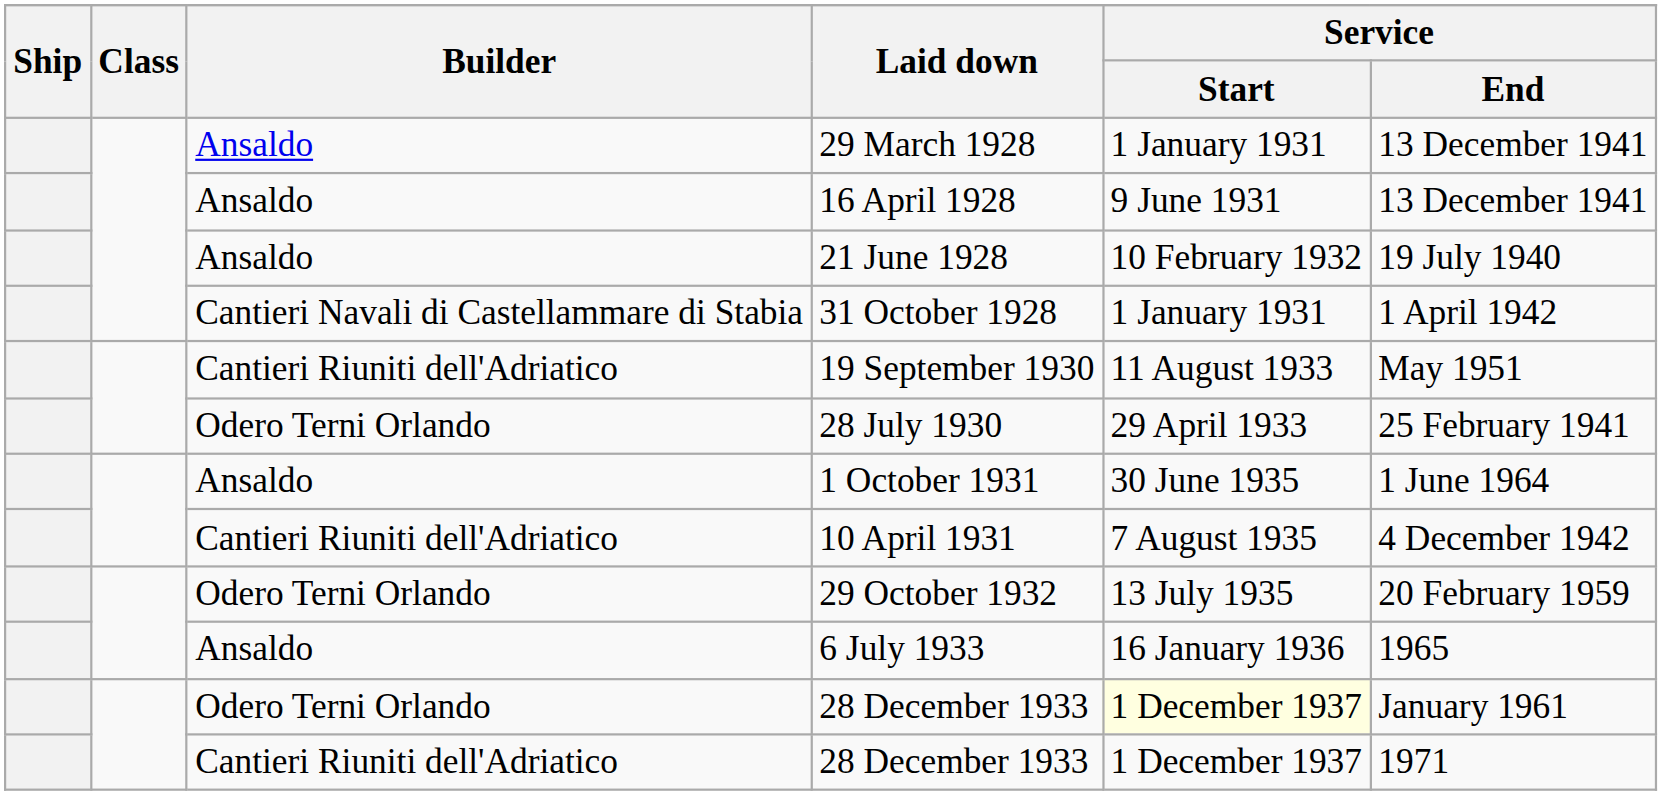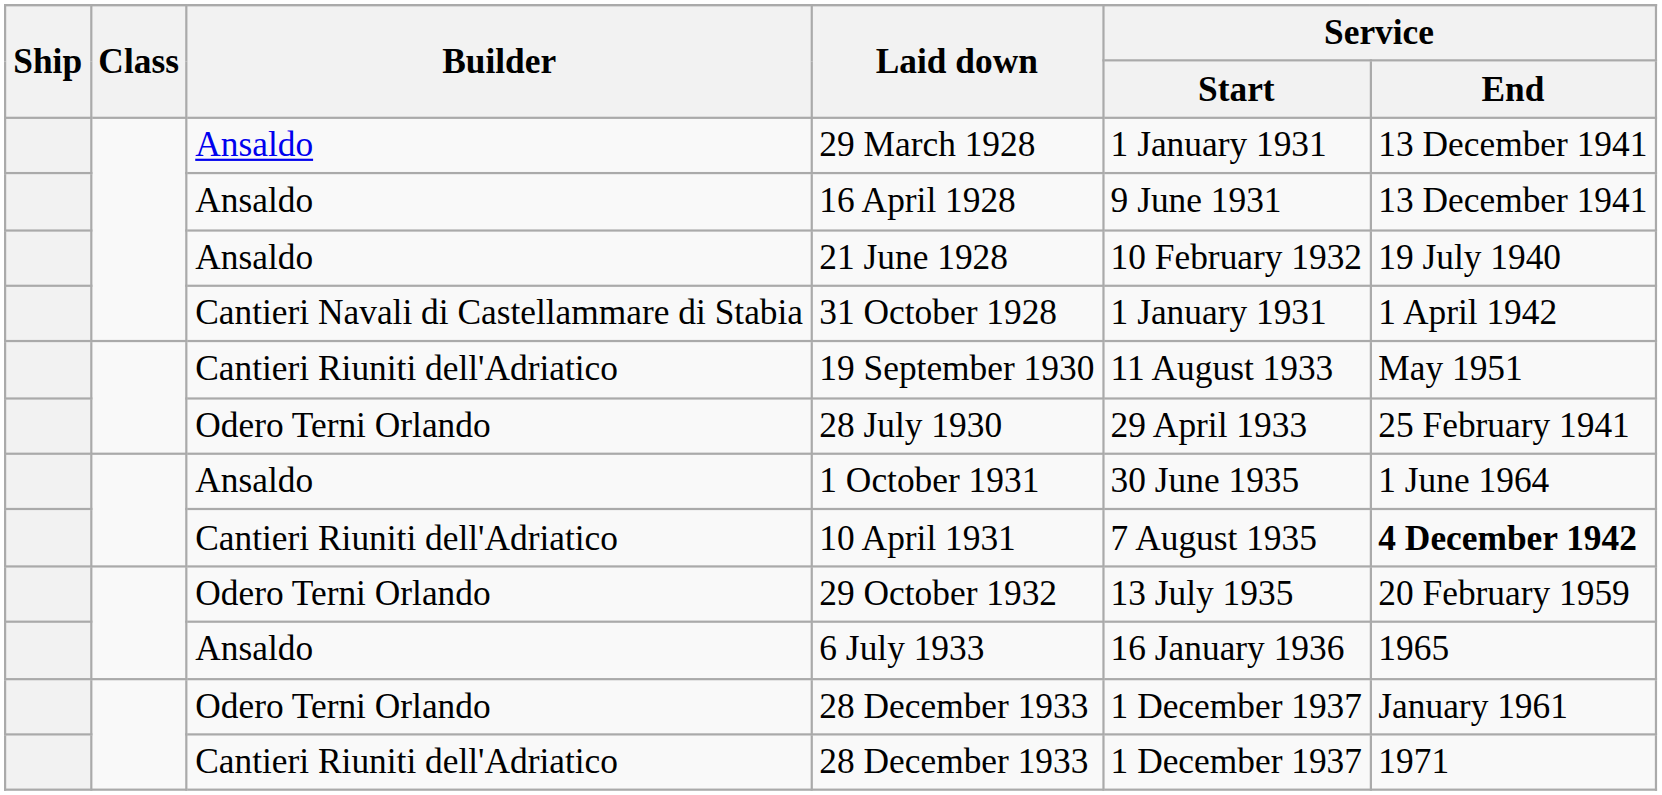(1504, 537) normal -> (1508, 537) bold
(1236, 705) lightyellow background -> (1236, 705) no background
